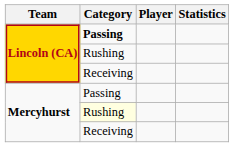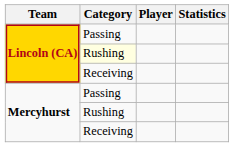(103, 34) bold -> (102, 34) normal
(104, 53) no background -> (104, 53) lightyellow background
(104, 112) lightyellow background -> (104, 112) no background
